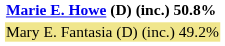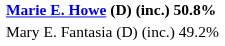(112, 31) khaki background -> (112, 31) no background
